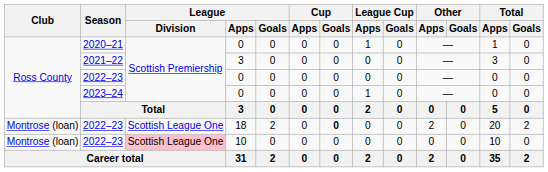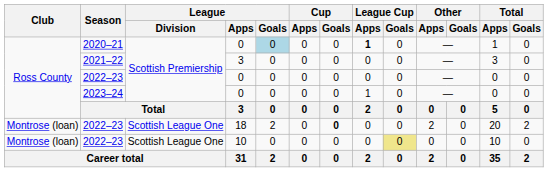(273, 45) no background -> (273, 45) lightblue background
(368, 45) normal -> (368, 45) bold
(176, 142) pink background -> (176, 142) no background
(400, 142) no background -> (400, 142) khaki background
